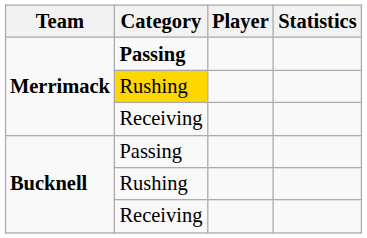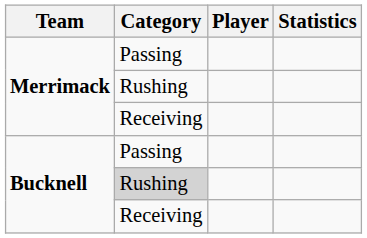(152, 53) bold -> (151, 53) normal
(154, 86) gold background -> (154, 86) no background
(154, 183) no background -> (154, 183) lightgrey background
